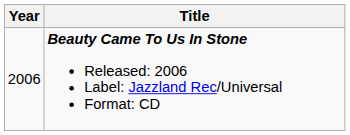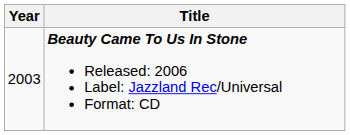(24, 79) 2006 -> (24, 79) 2003
